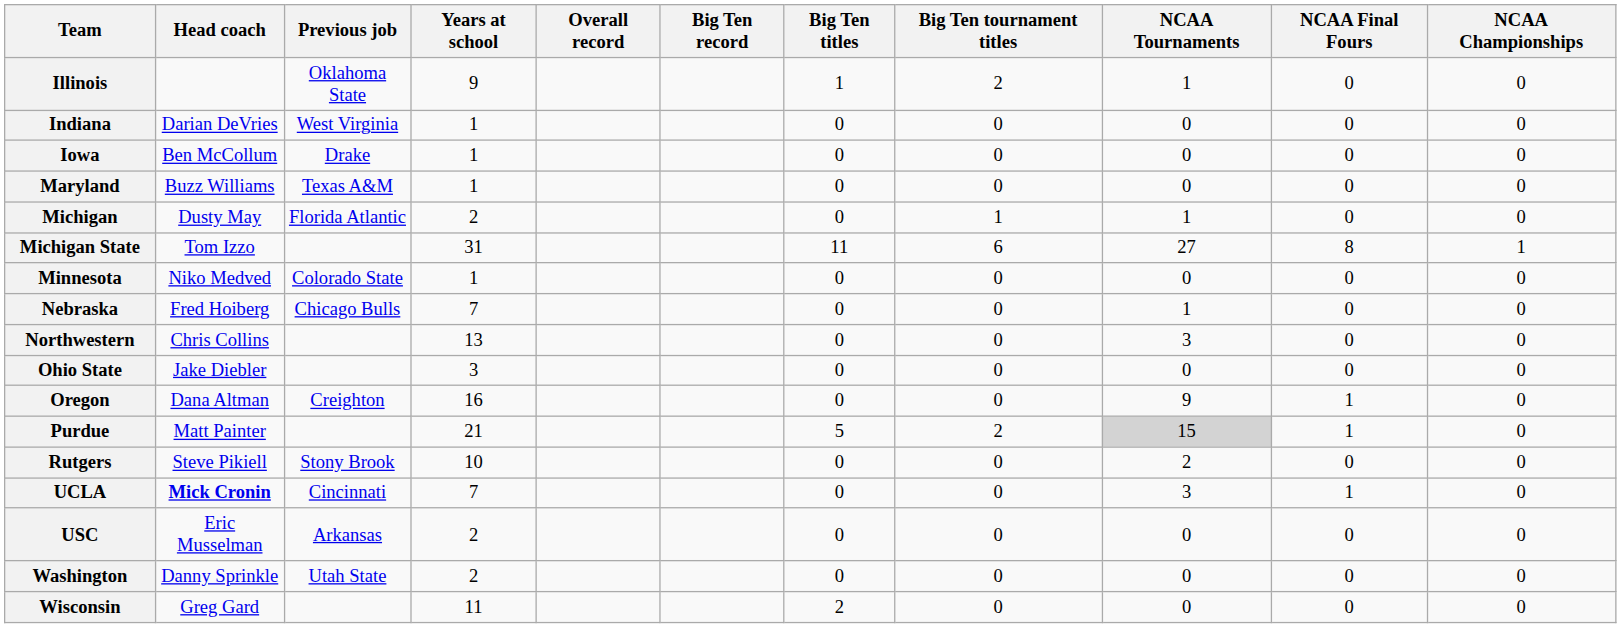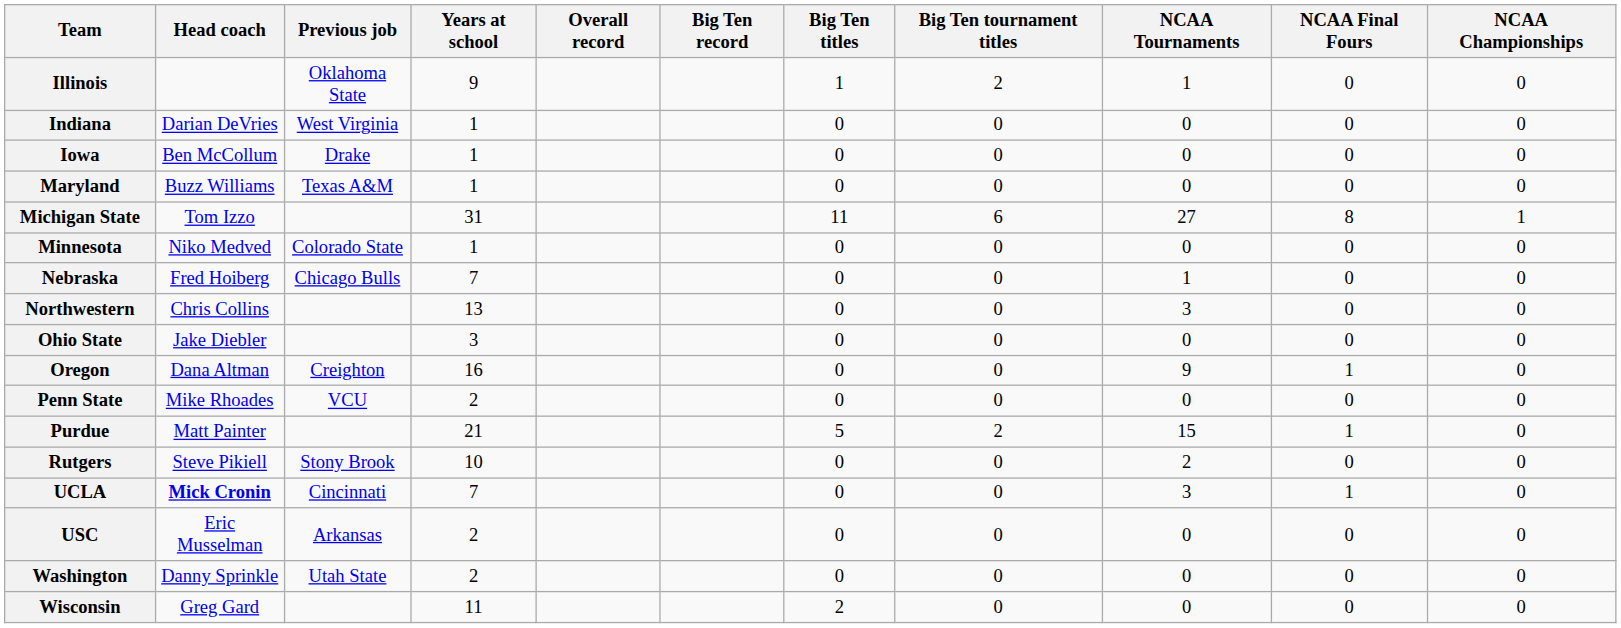- row: (80, 217)
+ row: (80, 401)
(1187, 431) lightgrey background -> (1187, 431) no background
